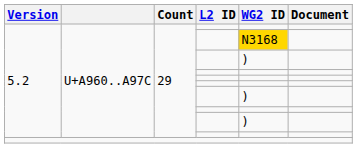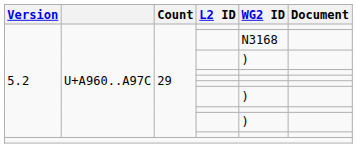(260, 40) gold background -> (260, 40) no background
